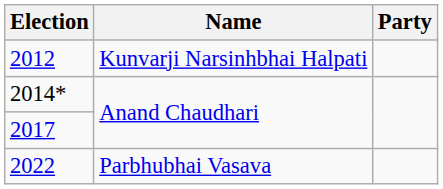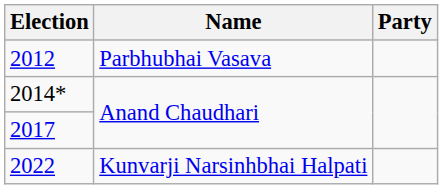(233, 58) Kunvarji Narsinhbhai Halpati -> (185, 58) Parbhubhai Vasava
(185, 165) Parbhubhai Vasava -> (233, 165) Kunvarji Narsinhbhai Halpati
